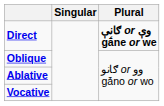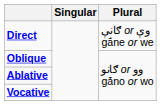(129, 36) bold -> (128, 36) normal
